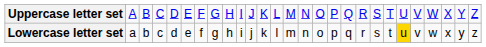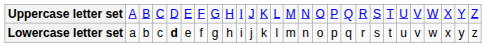(174, 33) normal -> (174, 33) bold
(404, 33) gold background -> (404, 33) no background
